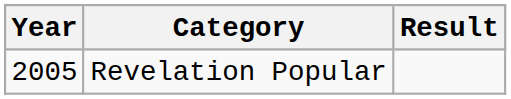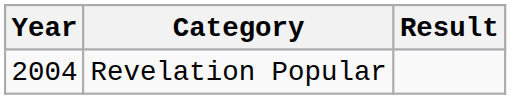(45, 72) 2005 -> (45, 72) 2004
